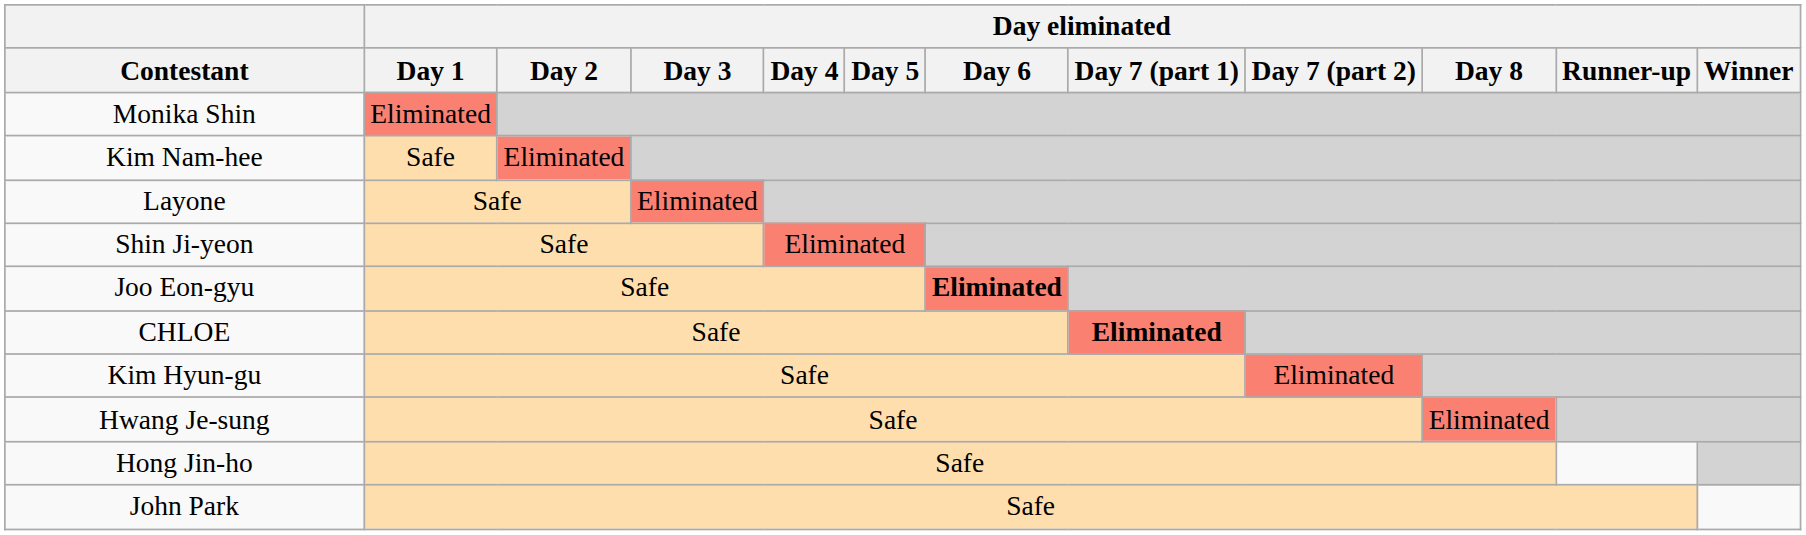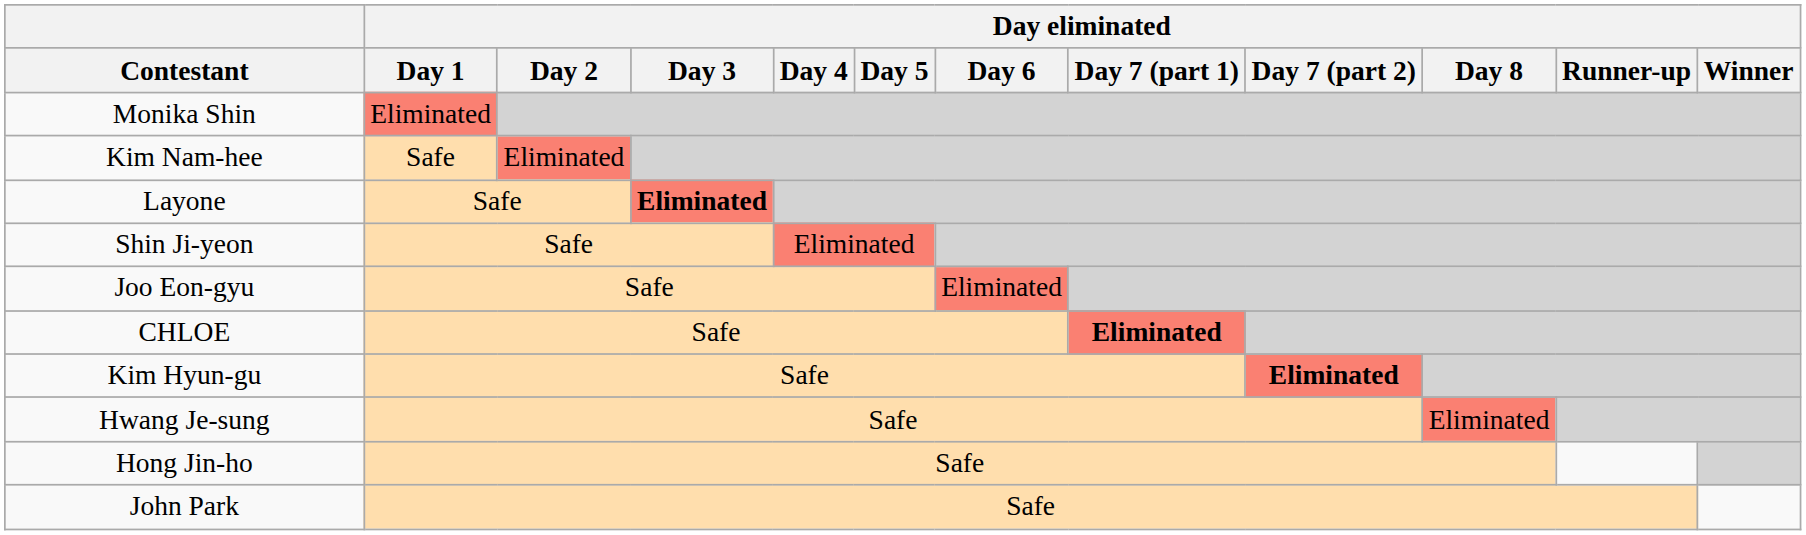(697, 200) normal -> (702, 200) bold
(997, 288) bold -> (1002, 288) normal
(1334, 375) normal -> (1334, 375) bold
